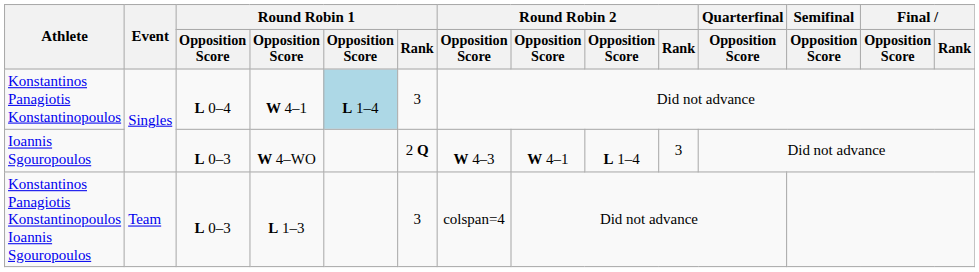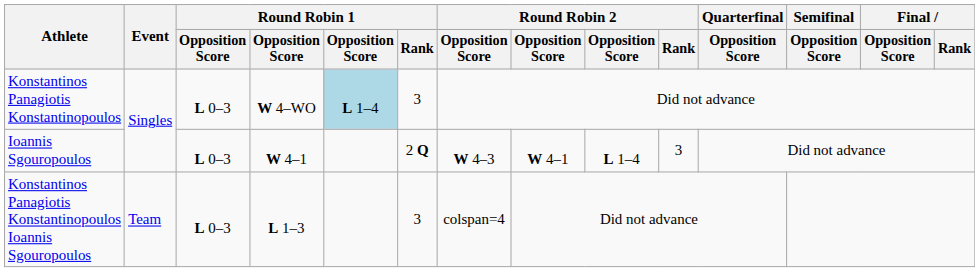(213, 108) L 0–4 -> (213, 108) L 0–3
(286, 108) W 4–1 -> (286, 108) W 4–WO
(286, 159) W 4–WO -> (286, 159) W 4–1
